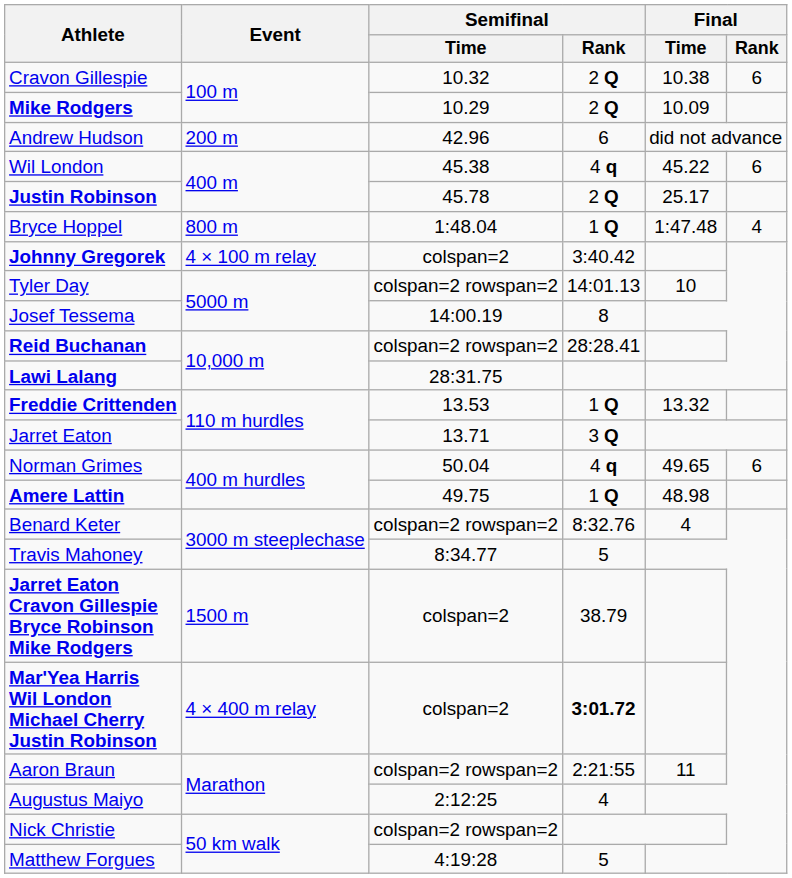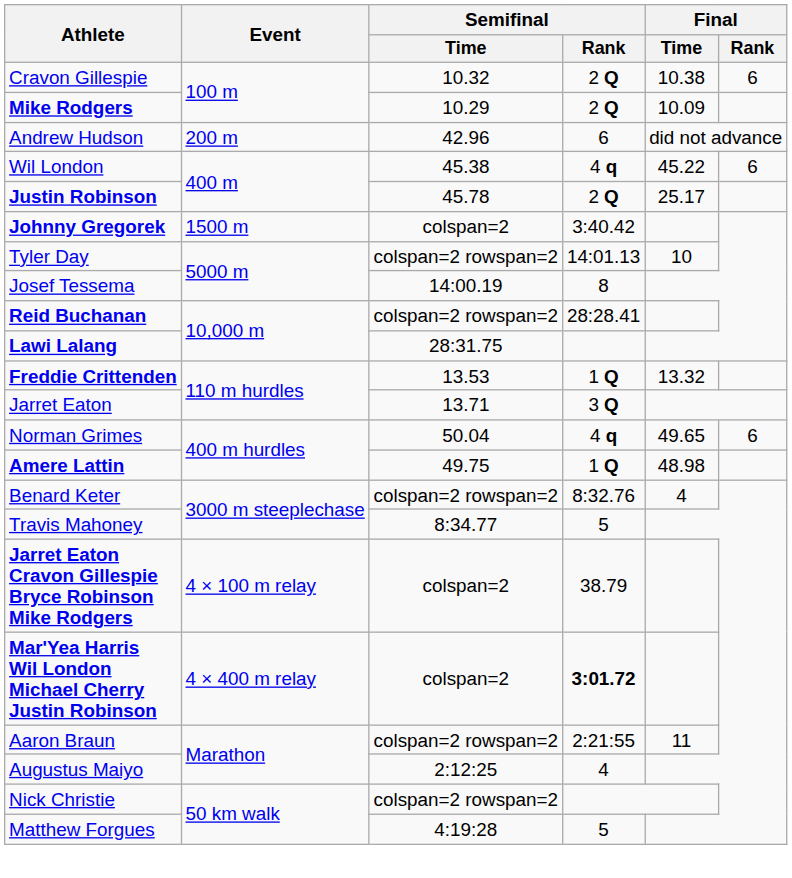- row: (66, 227)
(251, 257) 4 × 100 m relay -> (217, 227) 1500 m
(217, 616) 1500 m -> (251, 586) 4 × 100 m relay
